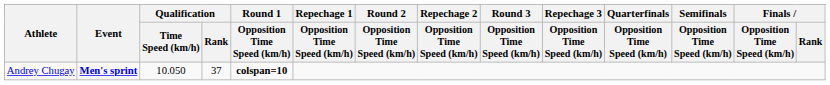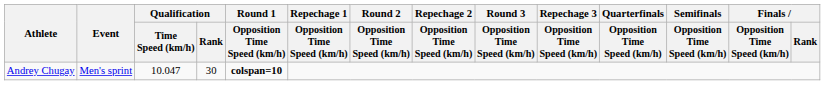(108, 71) bold -> (106, 71) normal
(171, 71) 10.050 -> (166, 71) 10.047
(216, 71) 37 -> (211, 71) 30
